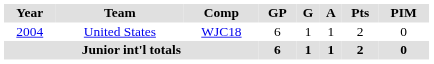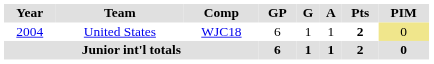(360, 31) normal -> (360, 31) bold
(404, 31) no background -> (404, 31) khaki background
